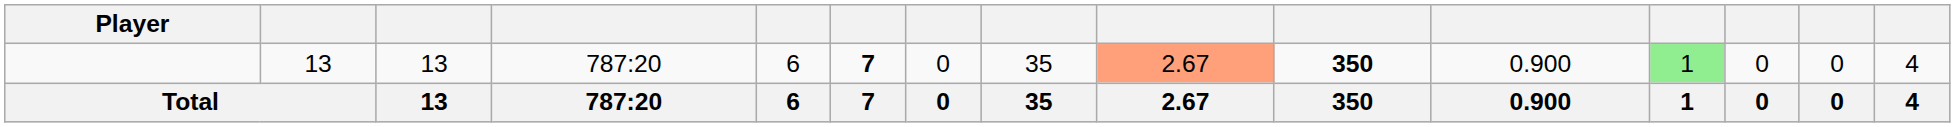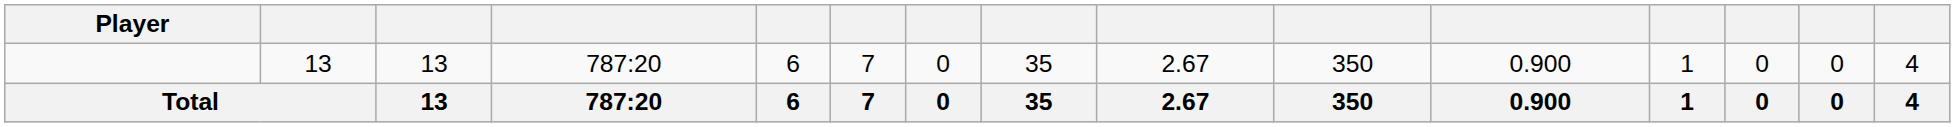(868, 63) bold -> (868, 63) normal
(1185, 63) lightsalmon background -> (1185, 63) no background
(1353, 63) bold -> (1353, 63) normal
(1687, 63) lightgreen background -> (1687, 63) no background
